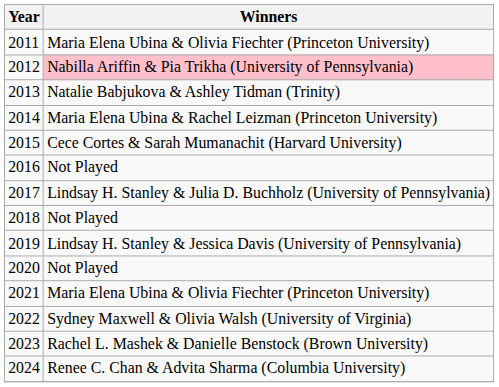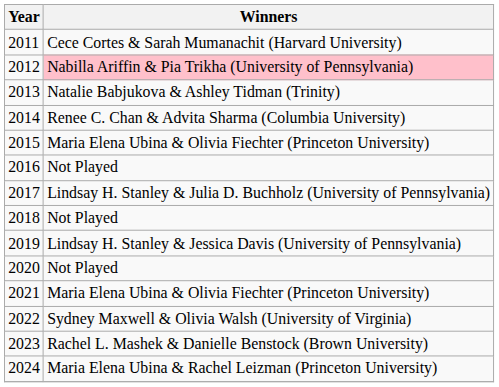(238, 42) Maria Elena Ubina & Olivia Fiechter (Princeton University) -> (224, 42) Cece Cortes & Sarah Mumanachit (Harvard University)
(242, 117) Maria Elena Ubina & Rachel Leizman (Princeton University) -> (226, 117) Renee C. Chan & Advita Sharma (Columbia University)
(224, 142) Cece Cortes & Sarah Mumanachit (Harvard University) -> (238, 142) Maria Elena Ubina & Olivia Fiechter (Princeton University)
(226, 368) Renee C. Chan & Advita Sharma (Columbia University) -> (242, 368) Maria Elena Ubina & Rachel Leizman (Princeton University)
